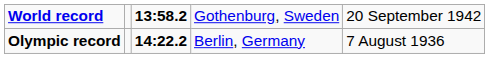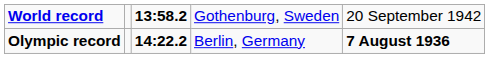(395, 41) normal -> (398, 41) bold
